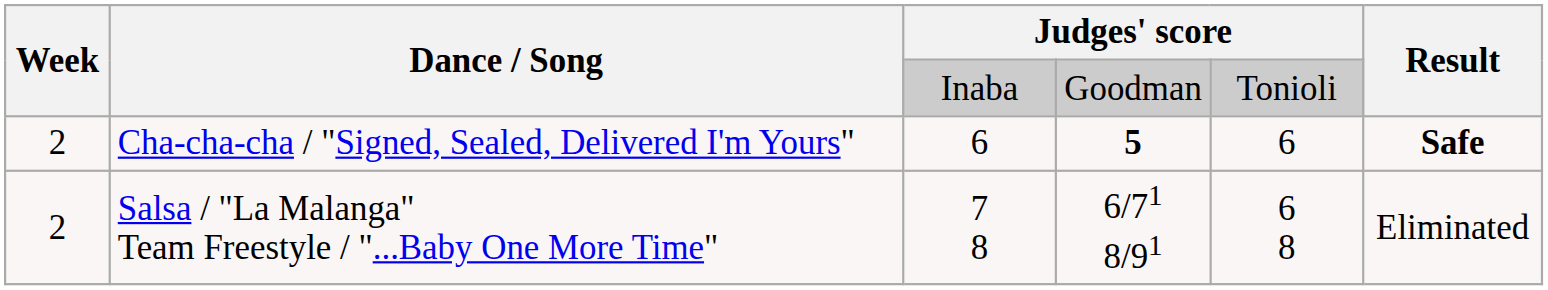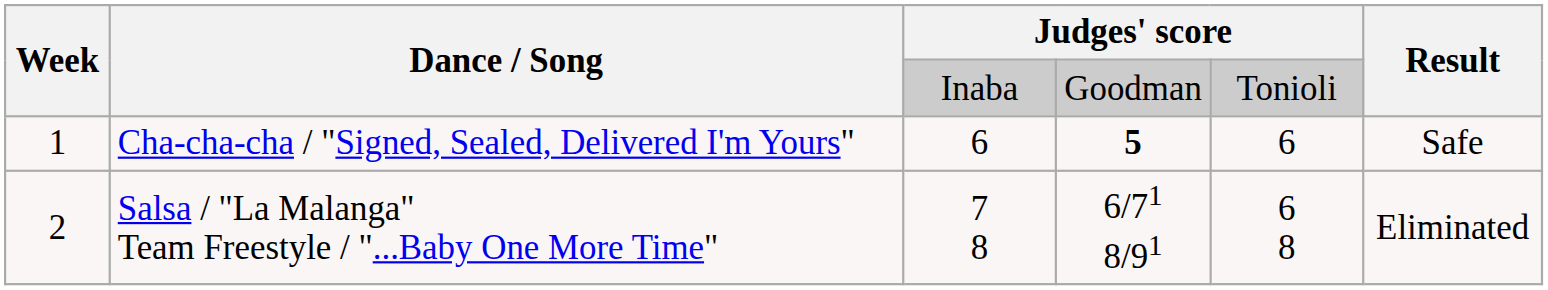(57, 142) 2 -> (57, 142) 1
(1453, 142) bold -> (1453, 142) normal
